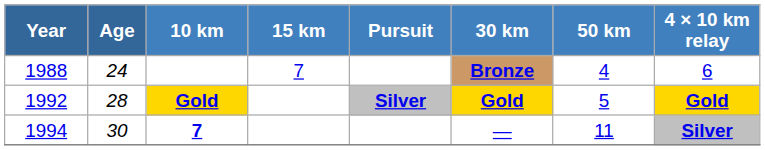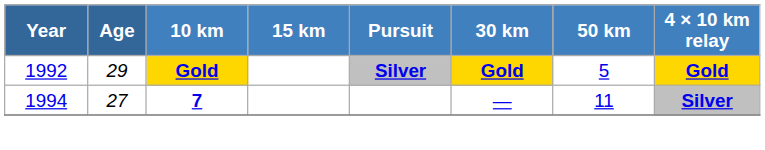- row: (46, 71)
(117, 100) 28 -> (117, 71) 29
(117, 130) 30 -> (117, 100) 27
